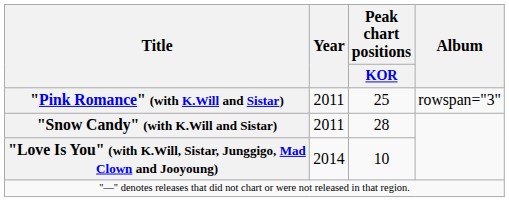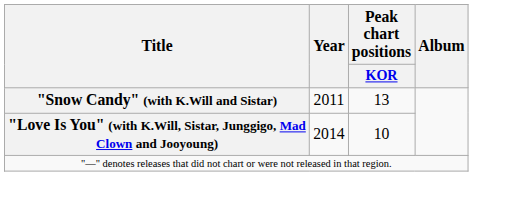- row: (157, 100)
(381, 125) 28 -> (381, 100) 13
